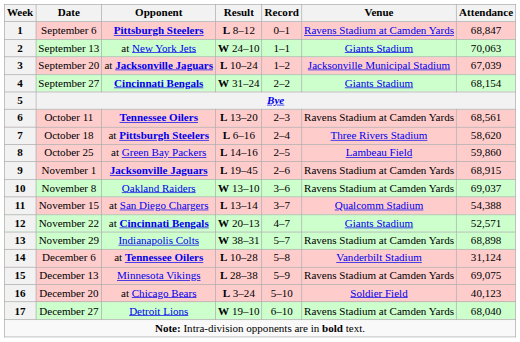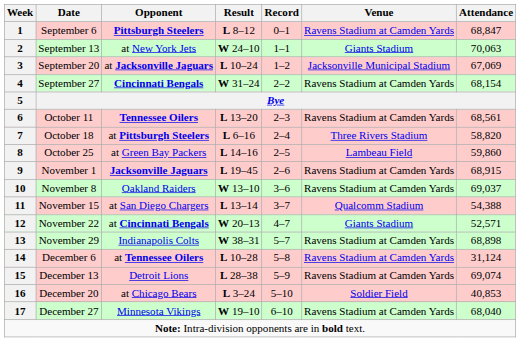(486, 65) 67,039 -> (486, 65) 67,069
(379, 83) Giants Stadium -> (379, 83) Ravens Stadium at Camden Yards
(486, 135) 58,620 -> (486, 135) 58,820
(379, 258) Vanderbilt Stadium -> (379, 258) Ravens Stadium at Camden Yards
(159, 275) Minnesota Vikings -> (159, 275) Detroit Lions
(486, 275) 69,075 -> (486, 275) 69,074
(486, 293) 40,123 -> (486, 293) 40,853
(159, 310) Detroit Lions -> (159, 310) Minnesota Vikings
